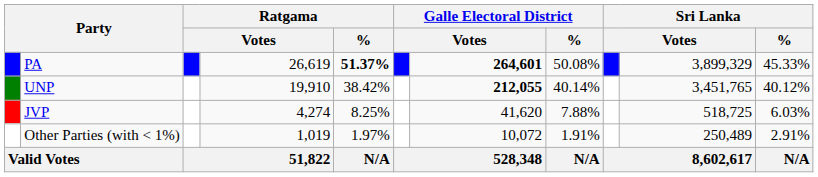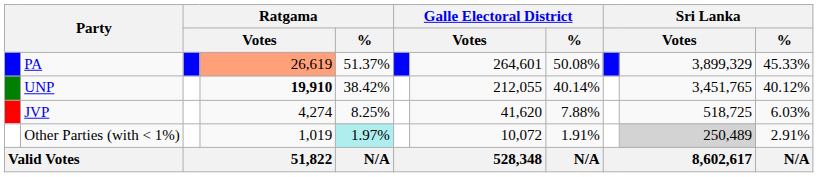(310, 64) no background -> (311, 64) lightsalmon background
(365, 64) bold -> (367, 64) normal
(518, 64) bold -> (518, 64) normal
(310, 87) normal -> (311, 87) bold
(518, 87) bold -> (518, 87) normal
(370, 135) no background -> (370, 135) paleturquoise background
(728, 135) no background -> (728, 135) lightgrey background
